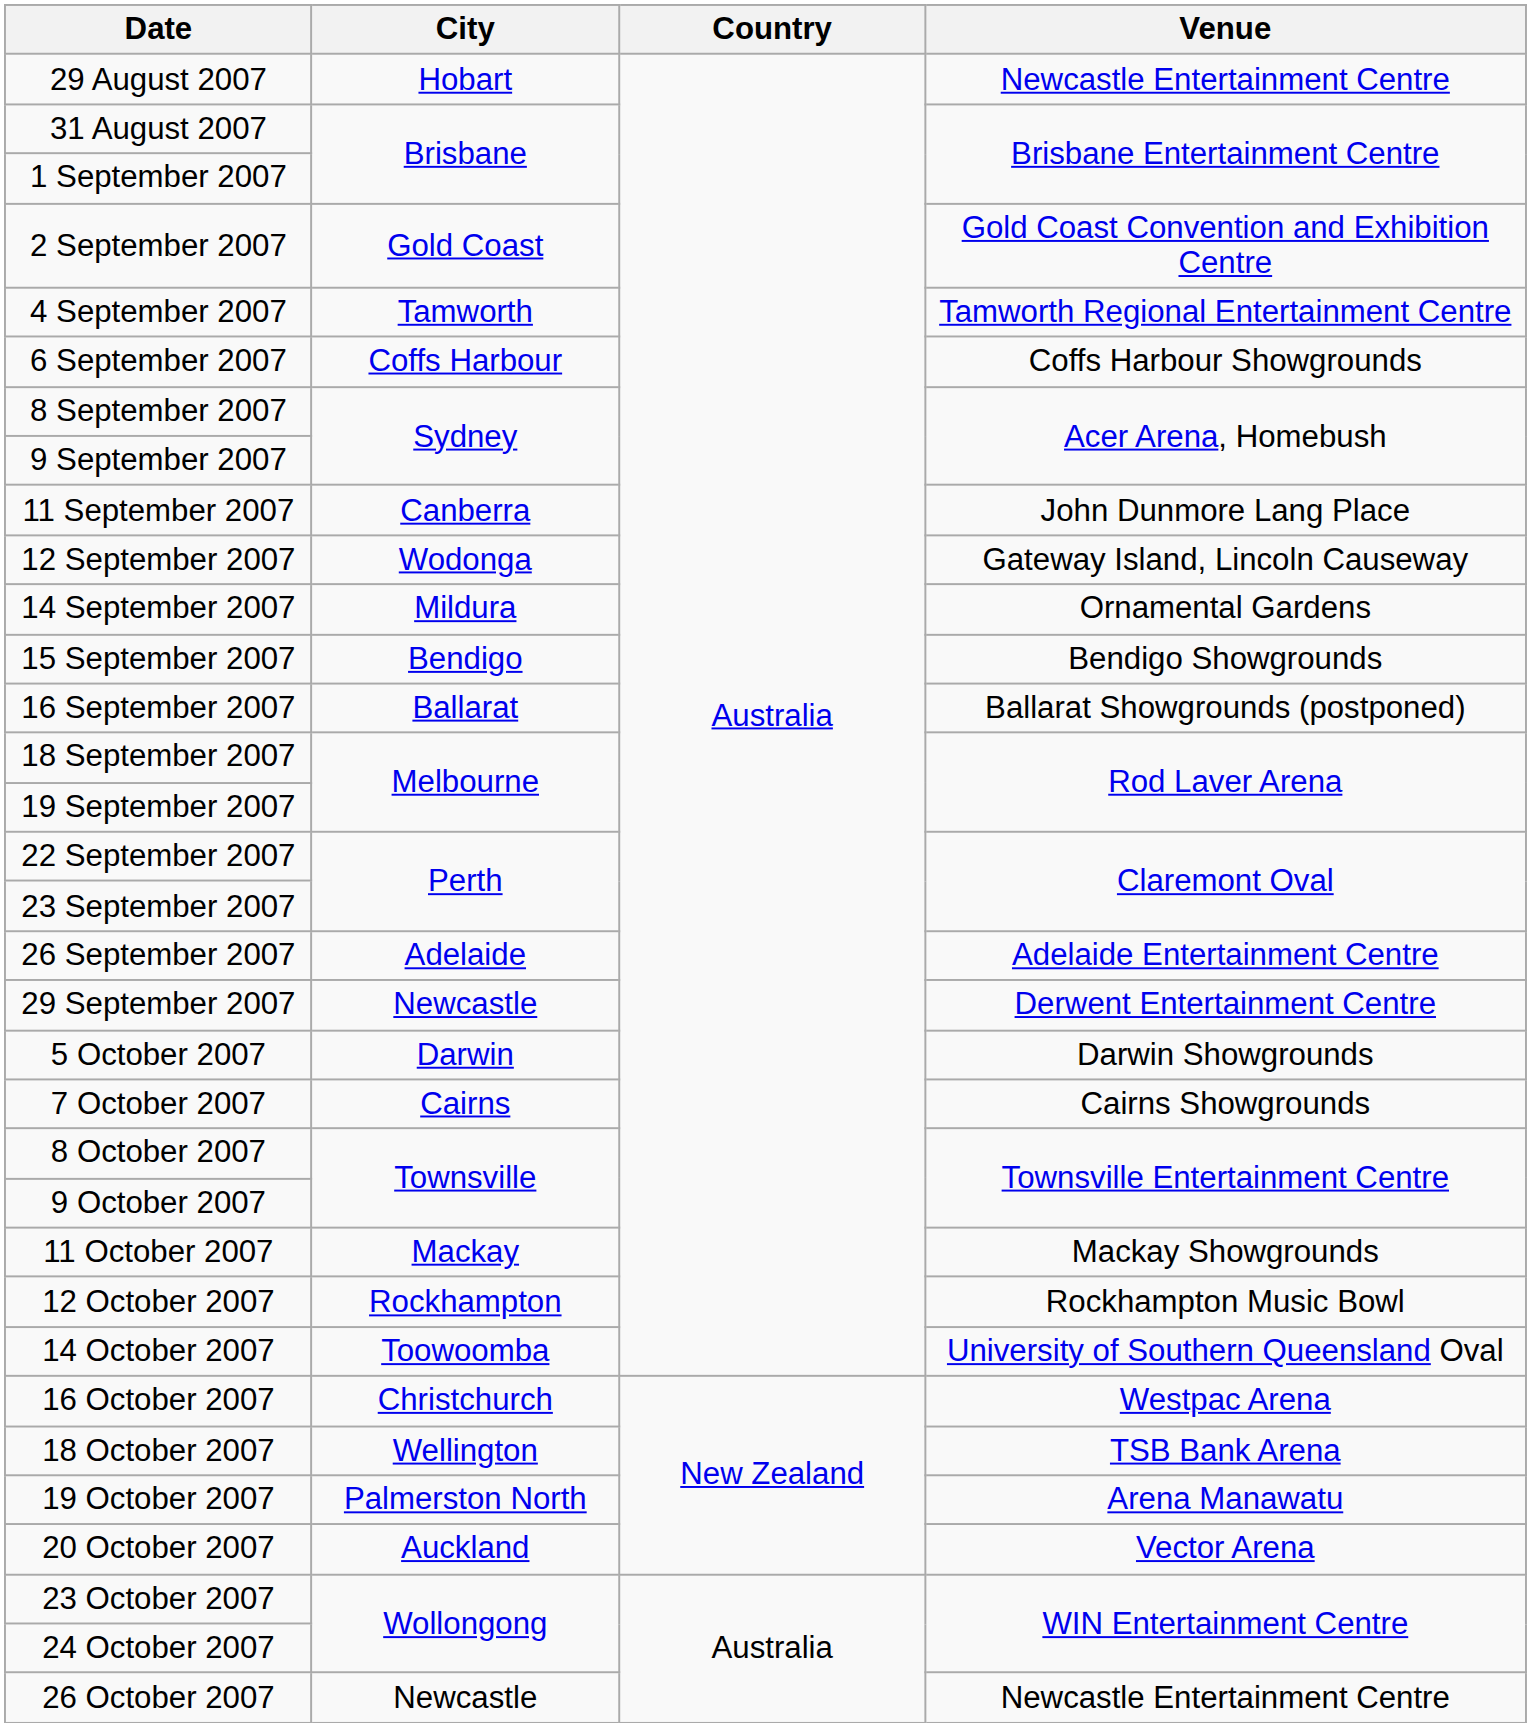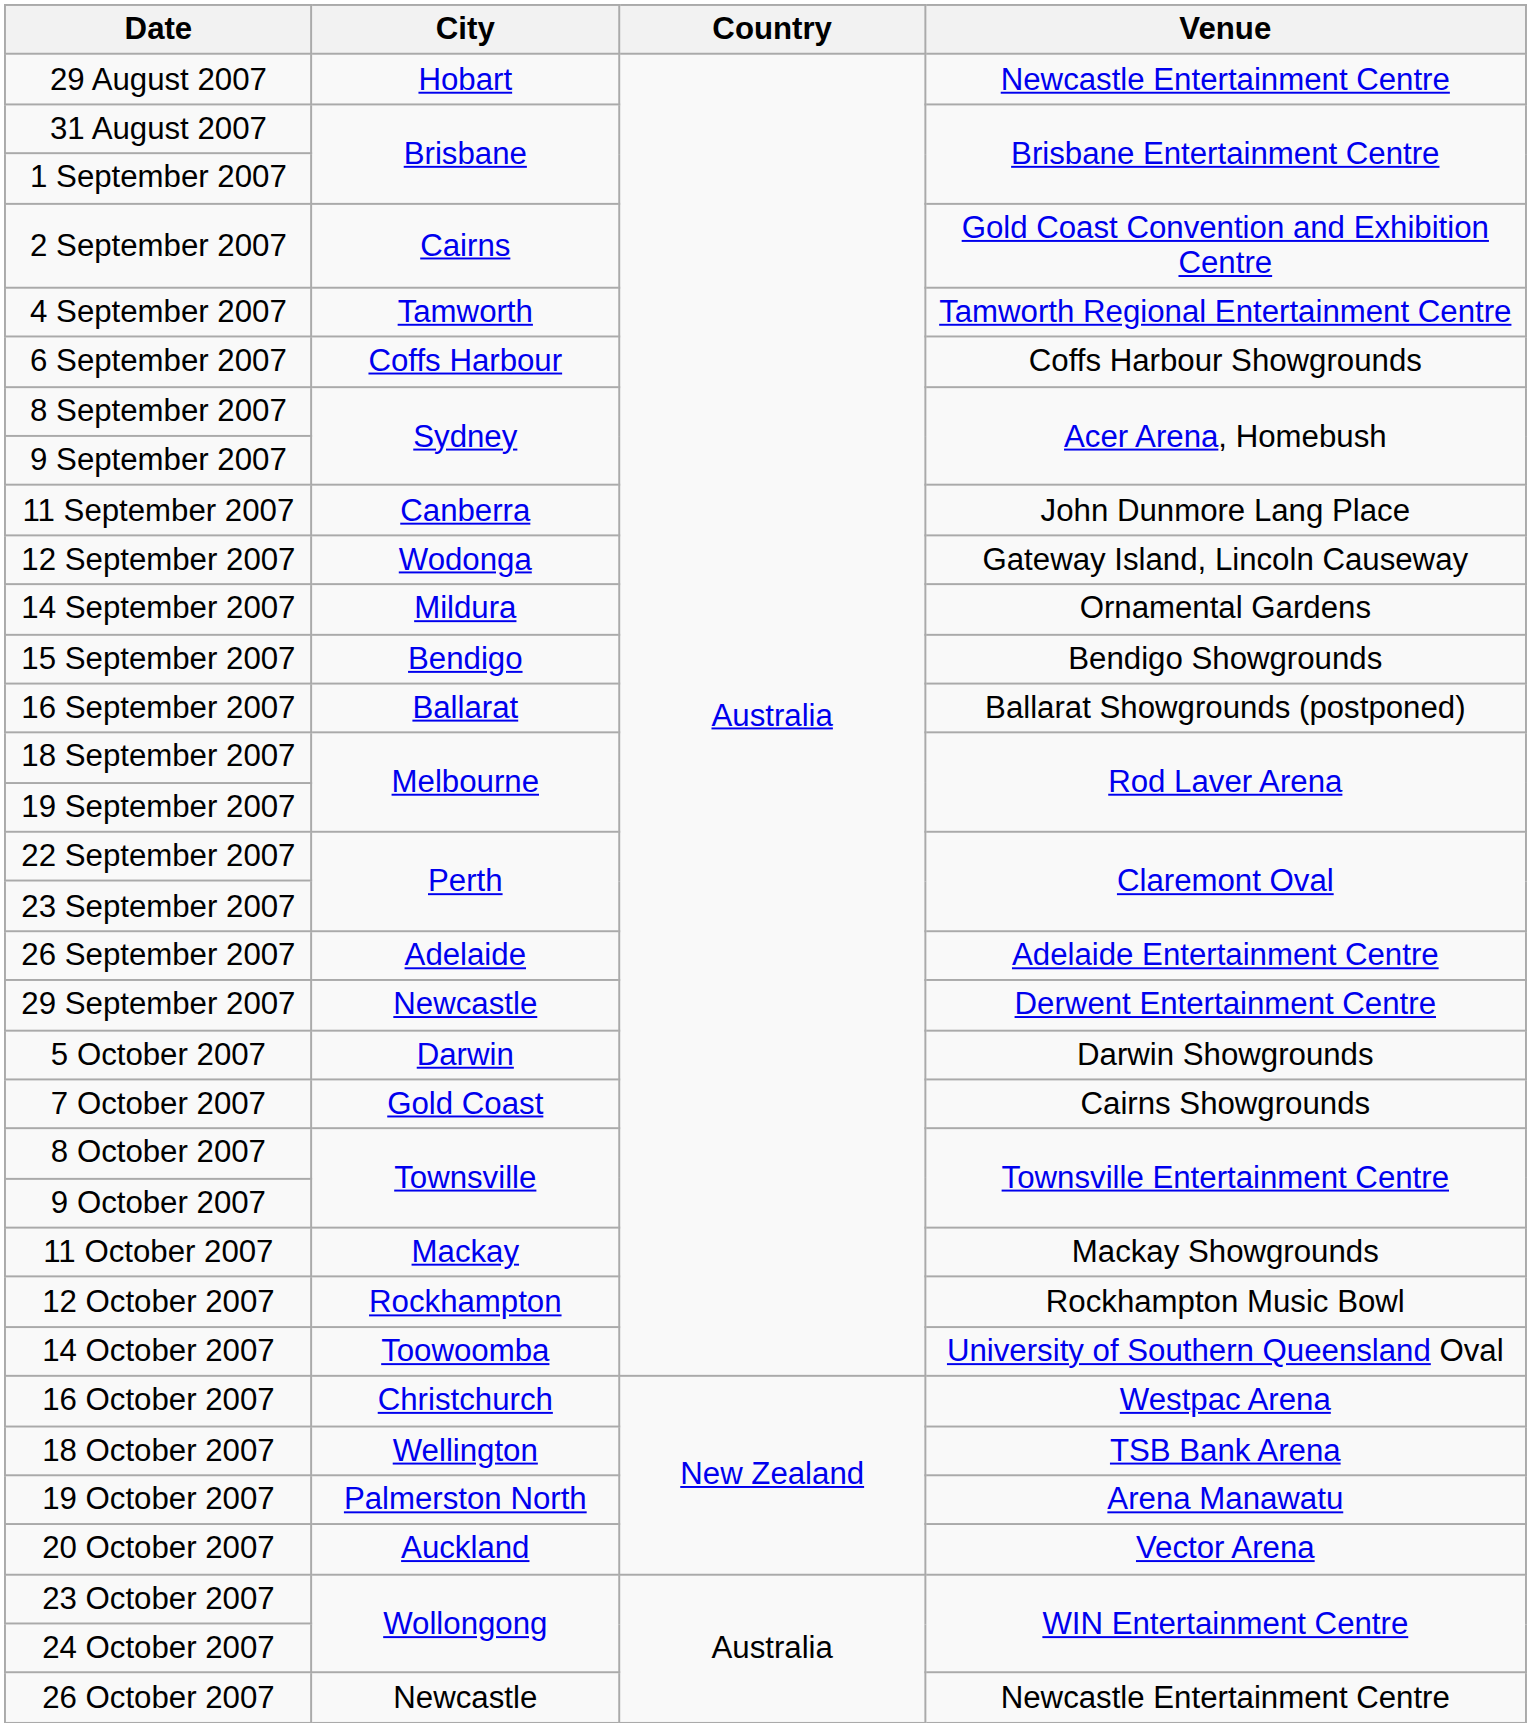(465, 244) Gold Coast -> (465, 244) Cairns
(465, 1103) Cairns -> (465, 1103) Gold Coast
